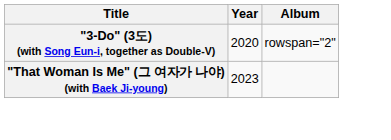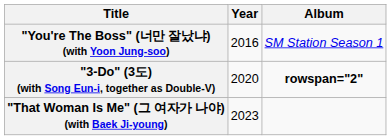+ row: (116, 43)
(300, 42) normal -> (324, 79) bold
